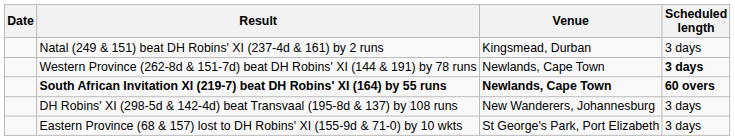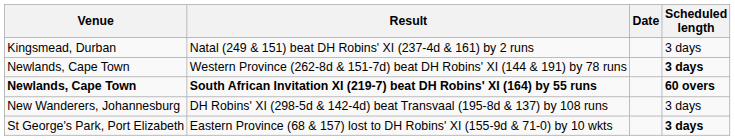columns swapped: (21, 21) <-> (571, 21)
(683, 125) normal -> (684, 125) bold
